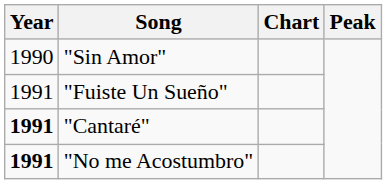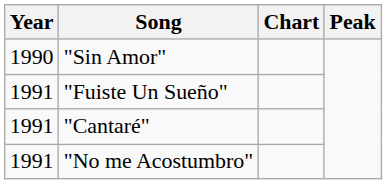(32, 126) bold -> (32, 126) normal
(32, 160) bold -> (32, 160) normal
